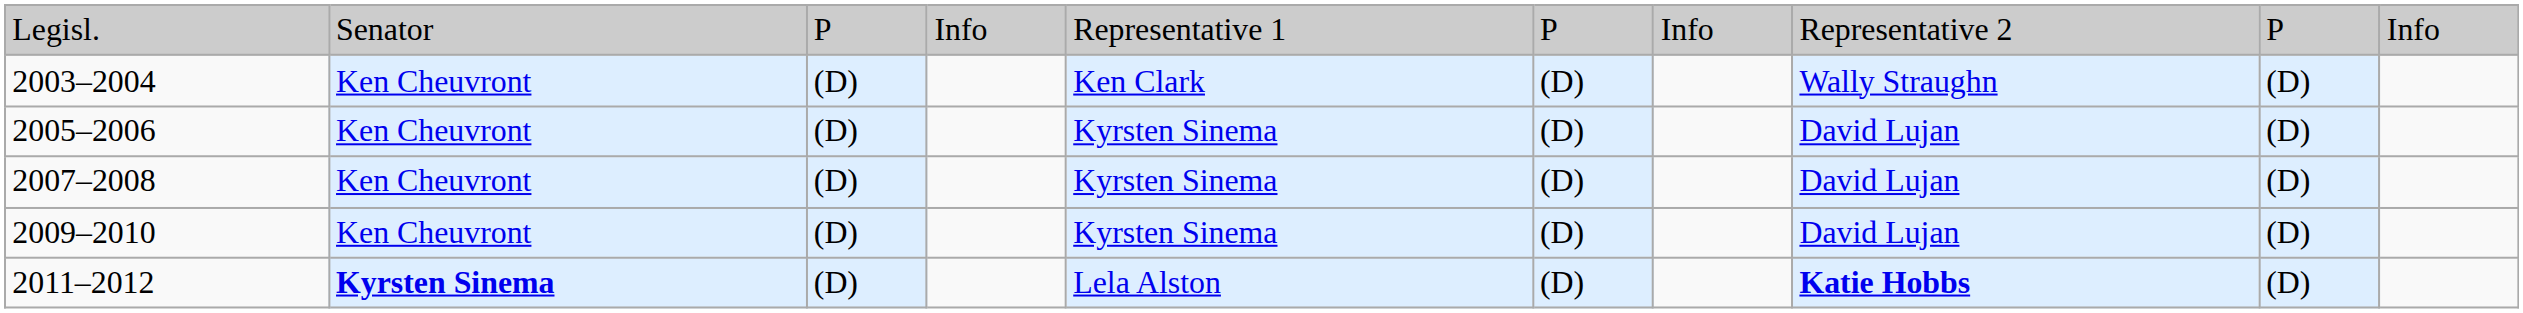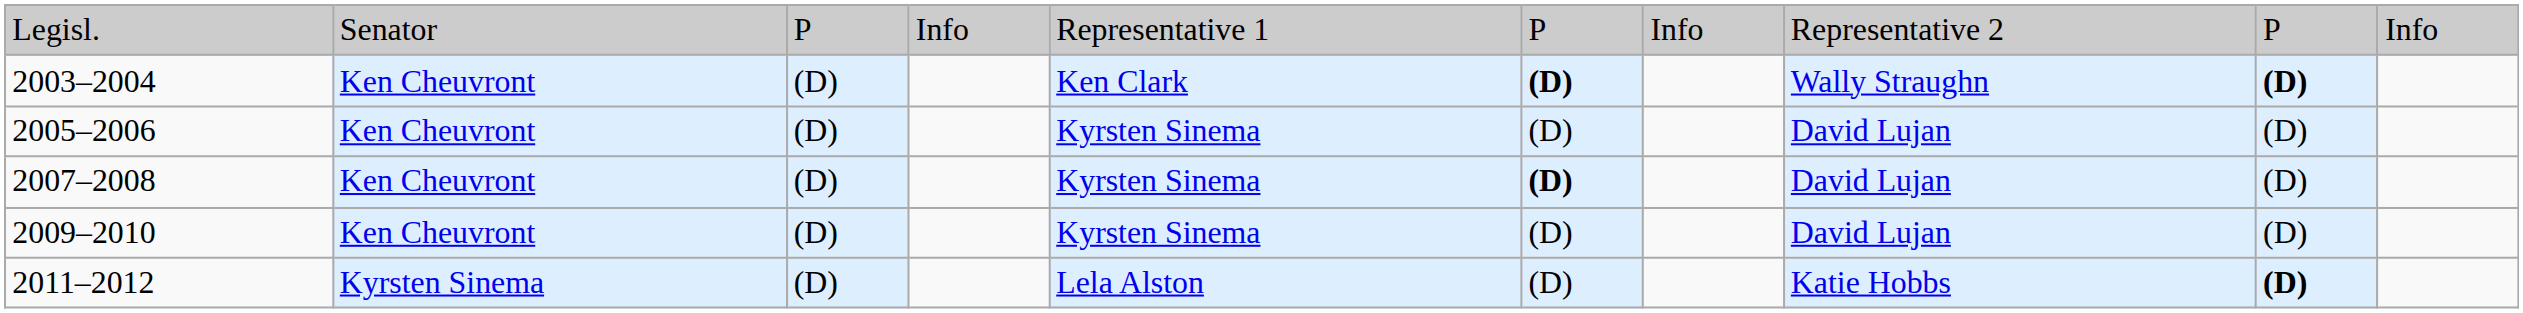(1562, 80) normal -> (1551, 80) bold
(2288, 80) normal -> (2285, 80) bold
(1562, 181) normal -> (1551, 181) bold
(445, 282) bold -> (442, 282) normal
(1885, 282) bold -> (1871, 282) normal
(2288, 282) normal -> (2285, 282) bold
